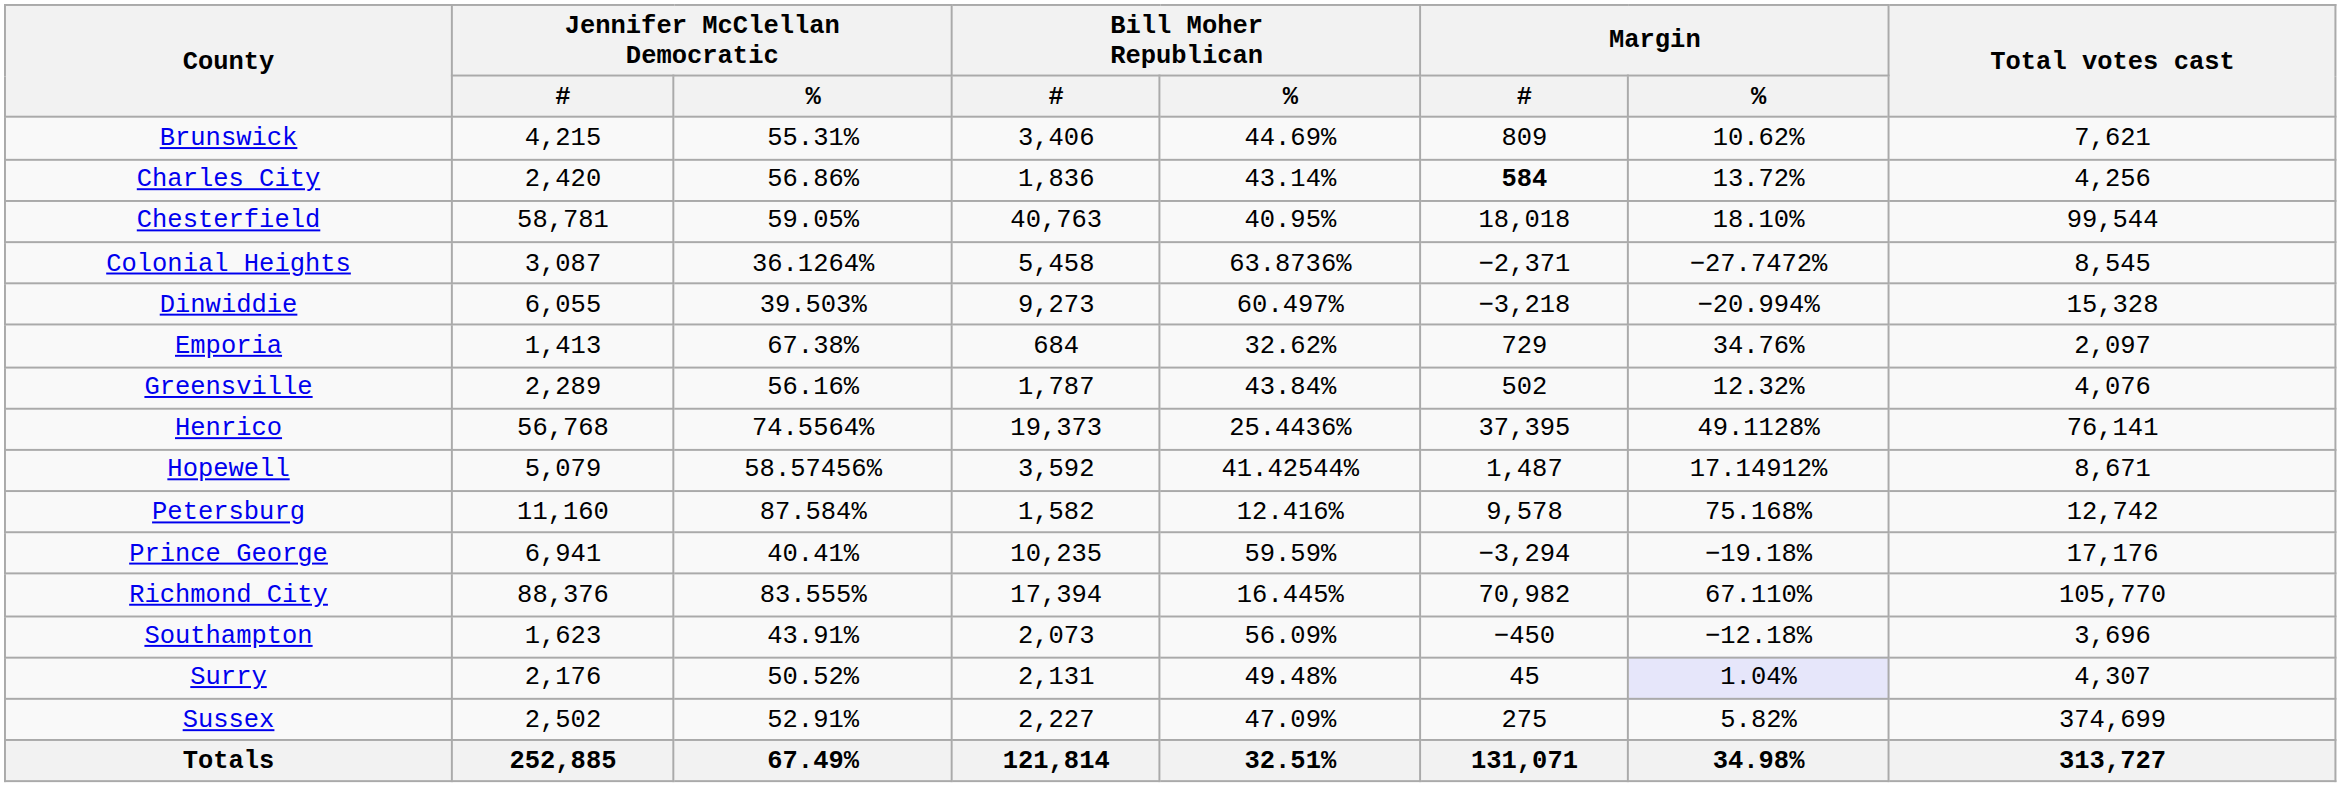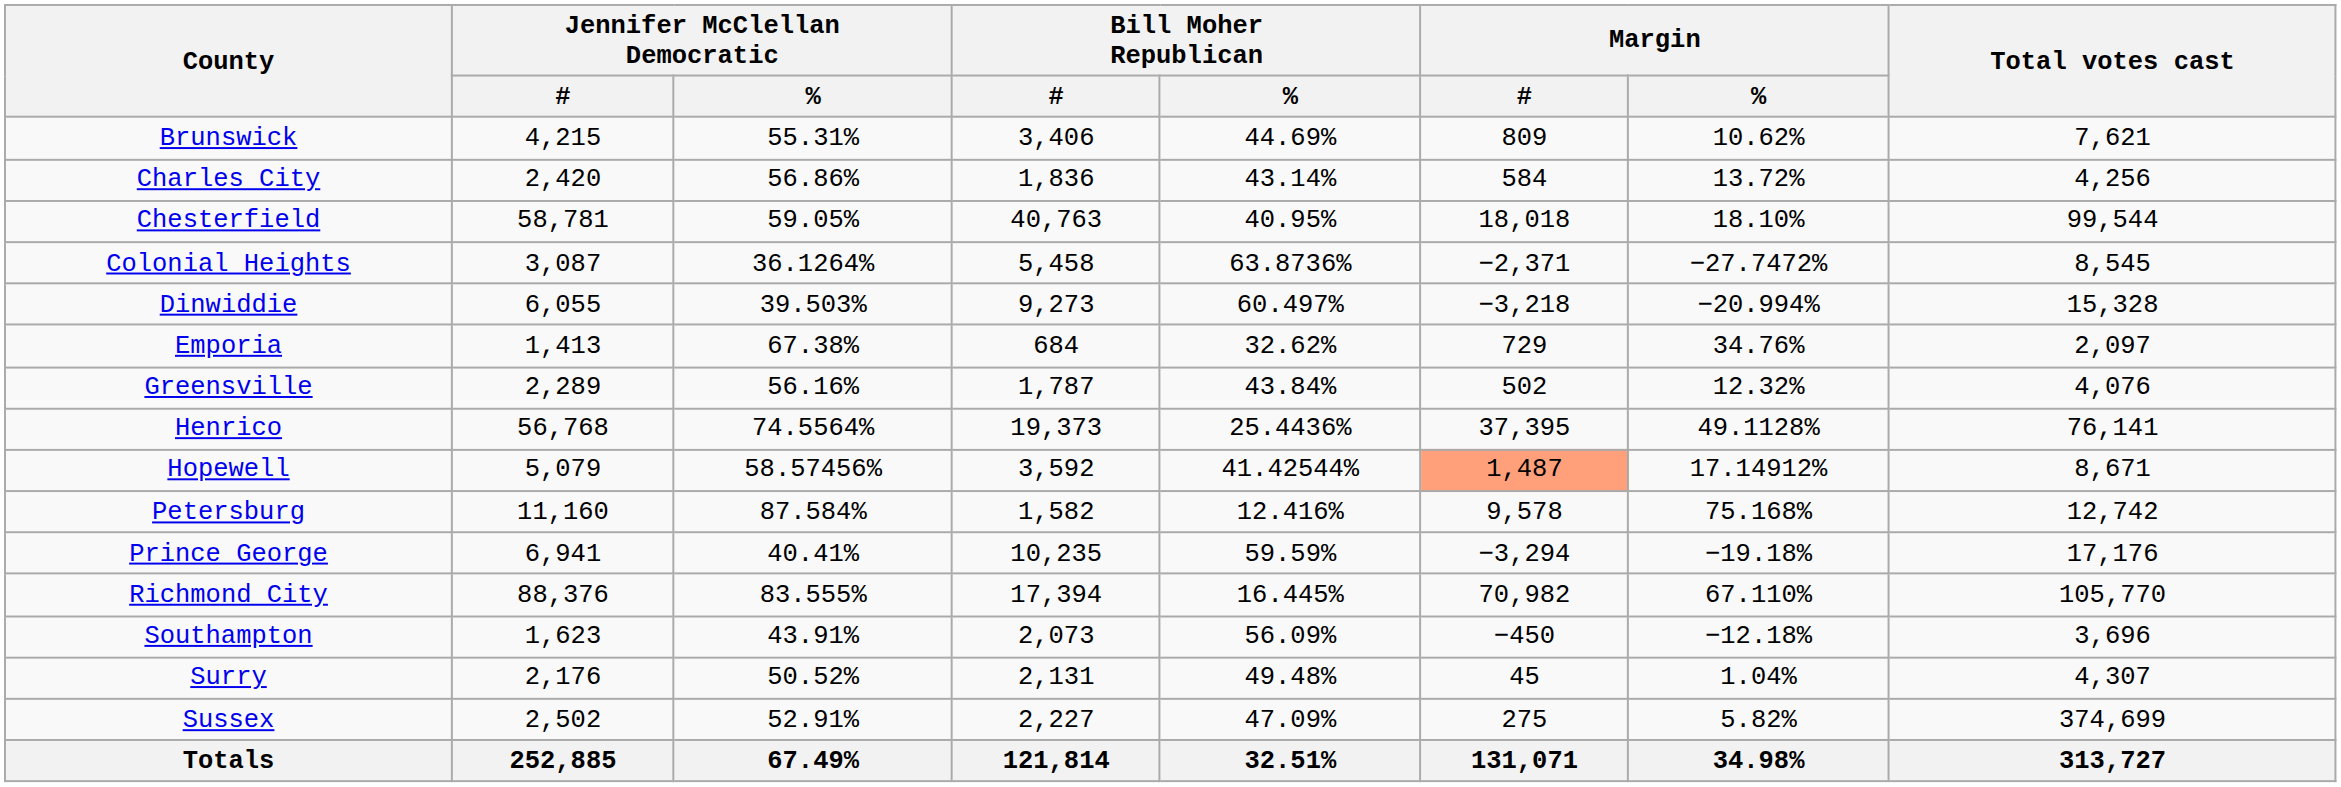(1524, 180) bold -> (1524, 180) normal
(1524, 470) no background -> (1524, 470) lightsalmon background
(1759, 678) lavender background -> (1759, 678) no background
